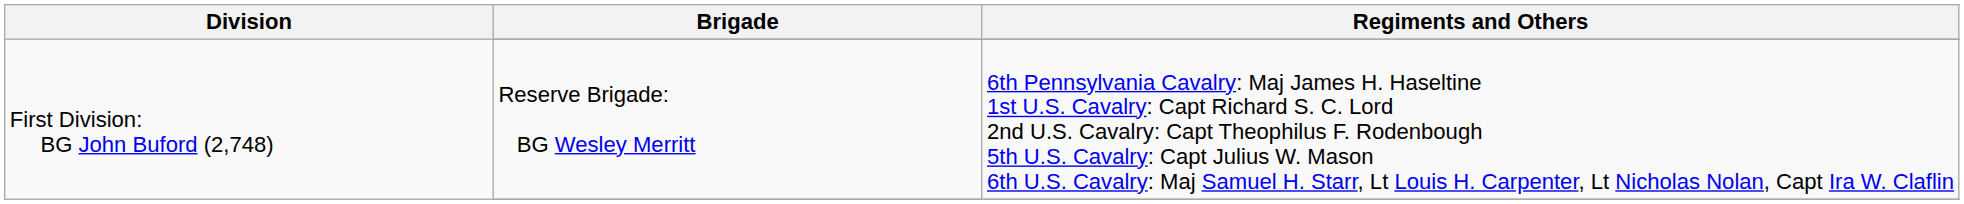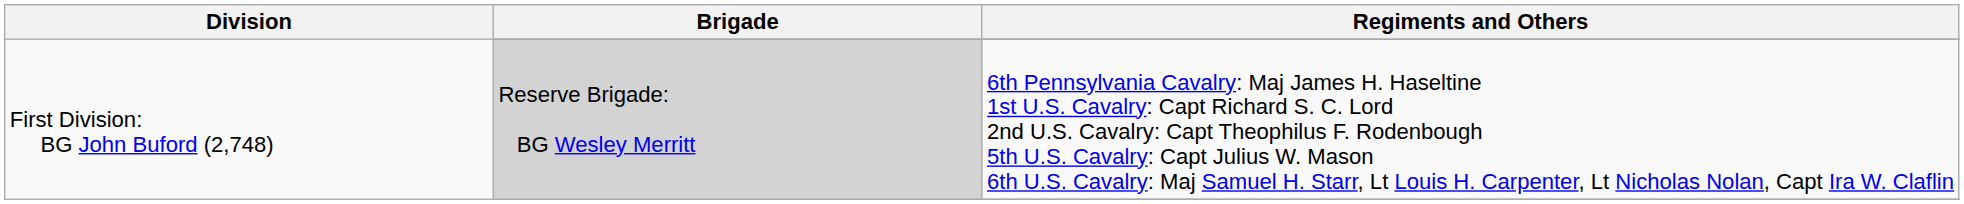(597, 119) no background -> (597, 119) lightgrey background
